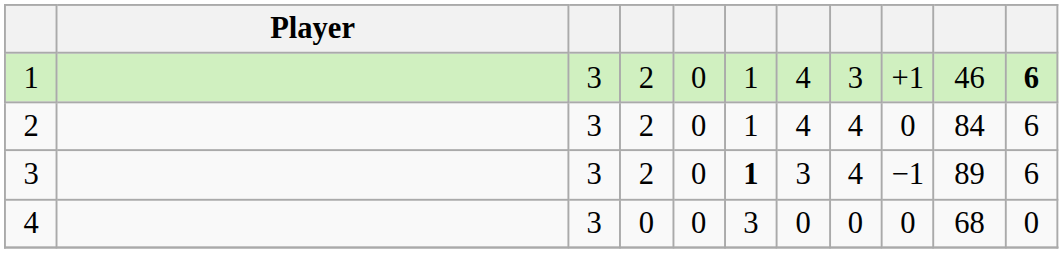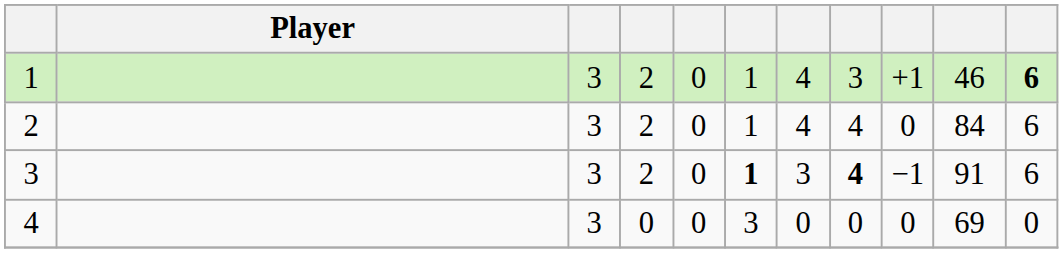(856, 174) normal -> (856, 174) bold
(970, 174) 89 -> (970, 174) 91
(970, 222) 68 -> (970, 222) 69
